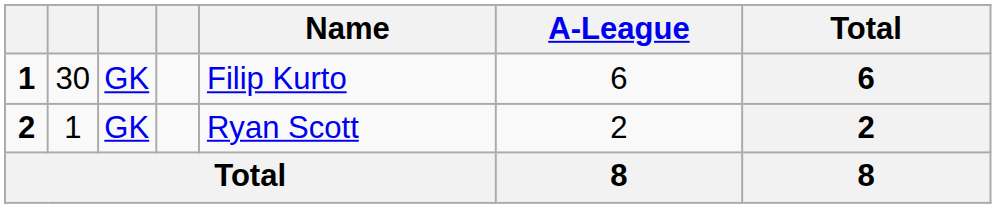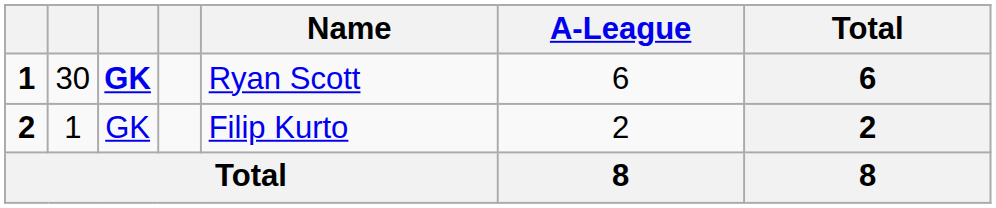(127, 78) normal -> (128, 78) bold
(277, 78) Filip Kurto -> (285, 78) Ryan Scott
(283, 127) Ryan Scott -> (279, 127) Filip Kurto
